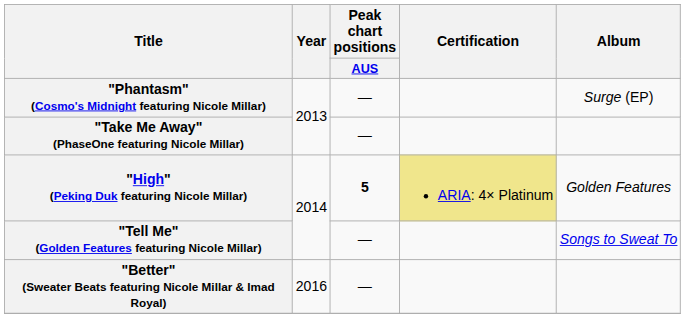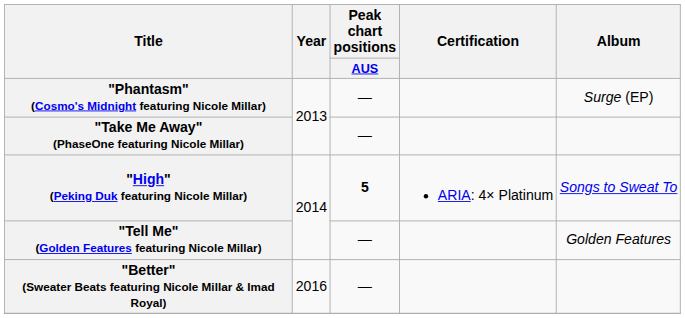(478, 196) khaki background -> (478, 196) no background
(619, 188) Golden Features -> (619, 188) Songs to Sweat To
(619, 240) Songs to Sweat To -> (619, 240) Golden Features
